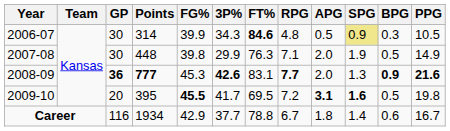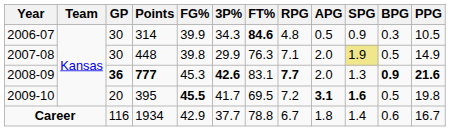(357, 34) khaki background -> (357, 34) no background
(357, 55) no background -> (357, 55) khaki background
